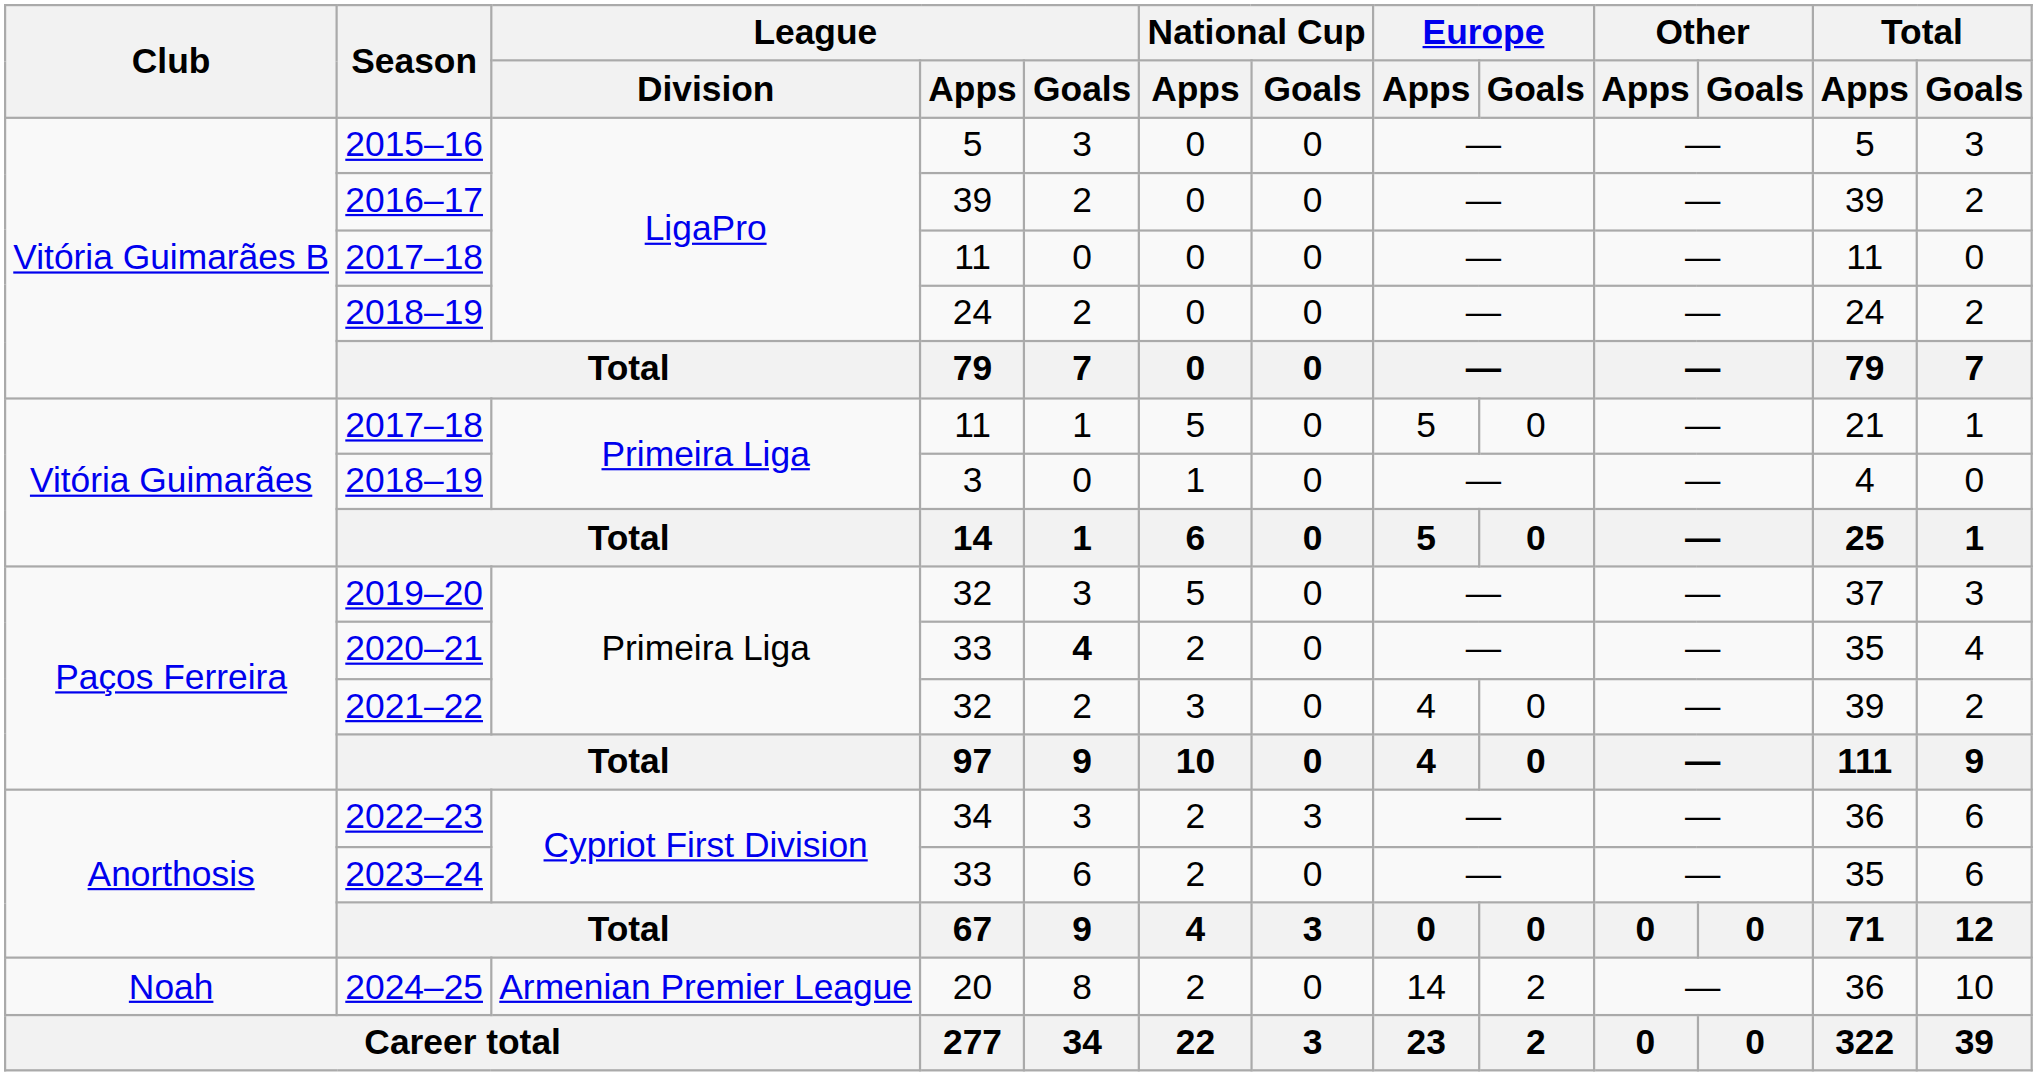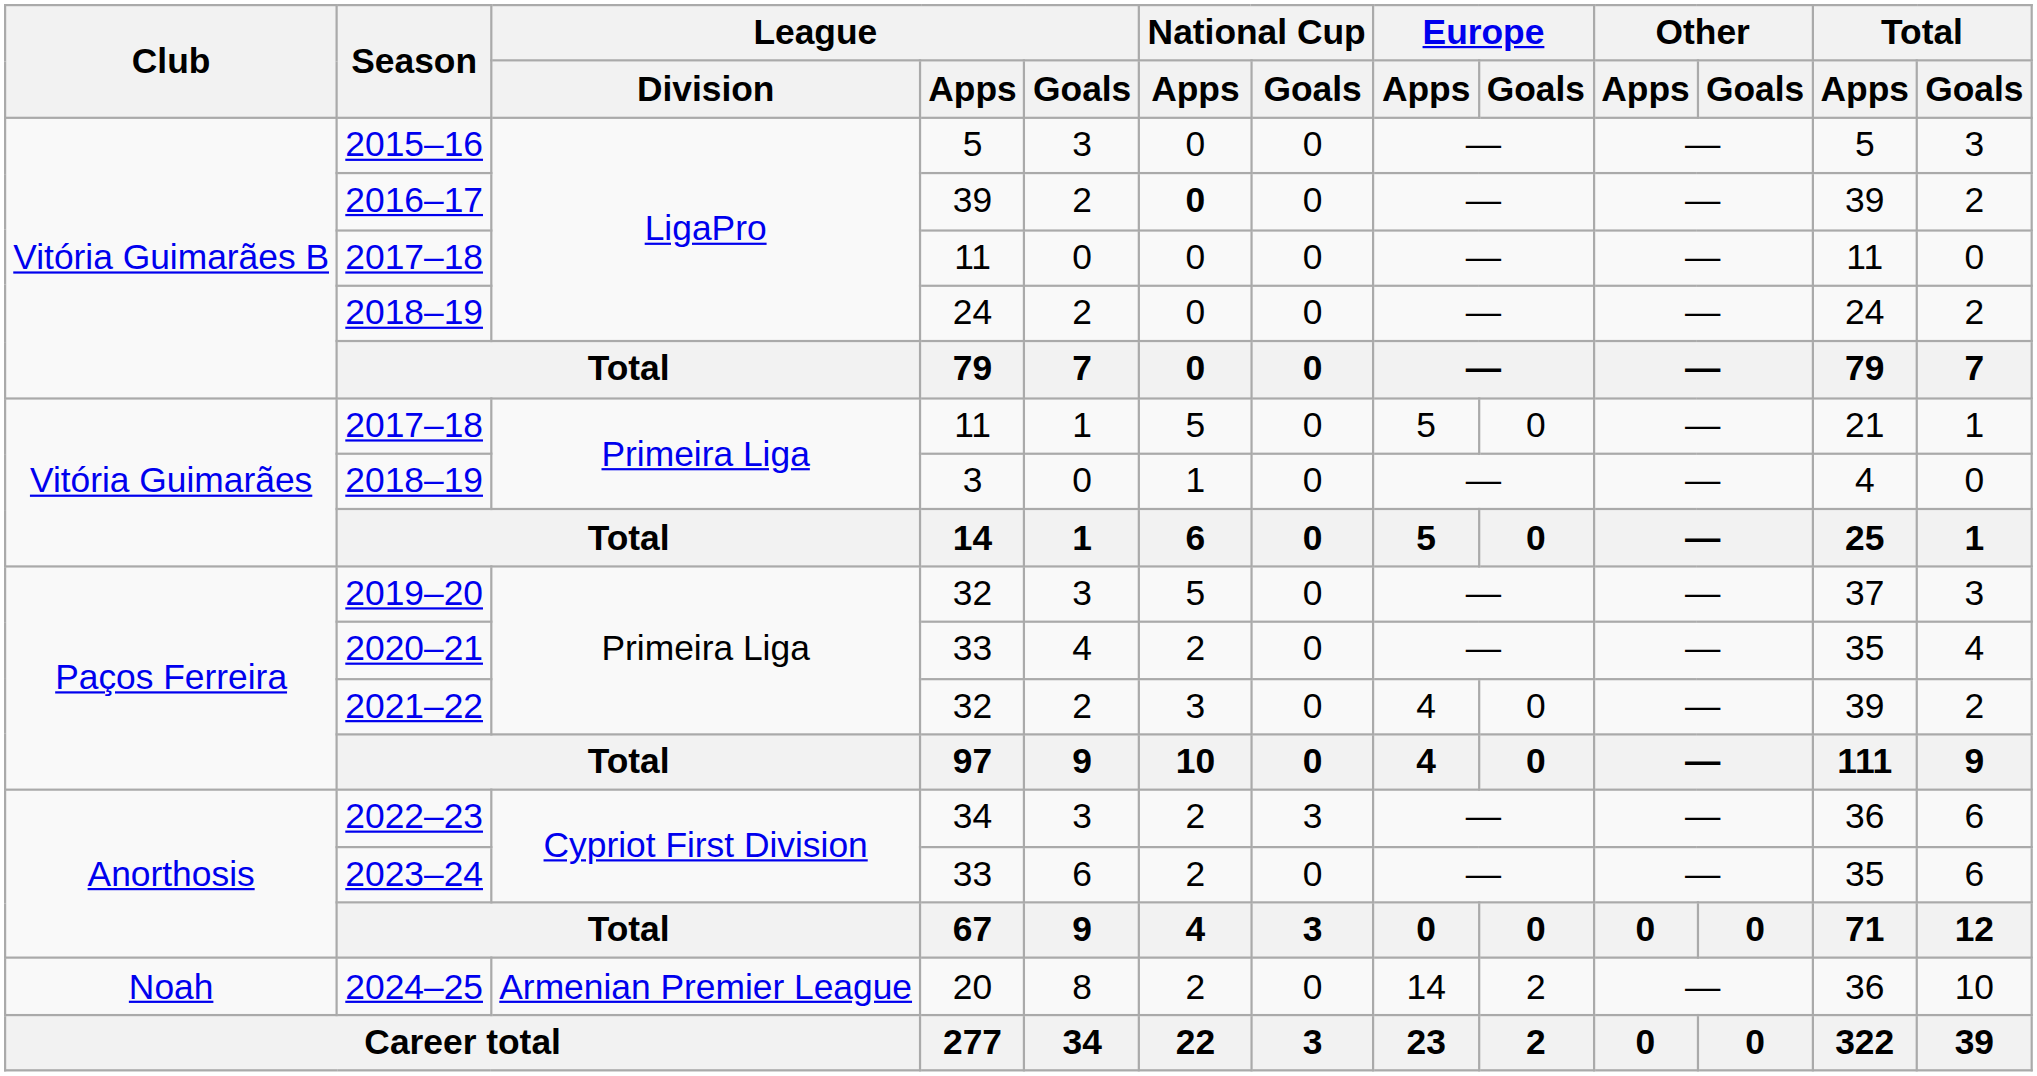(1195, 200) normal -> (1195, 200) bold
(1082, 649) bold -> (1082, 649) normal
